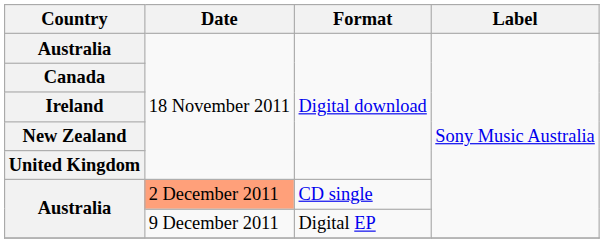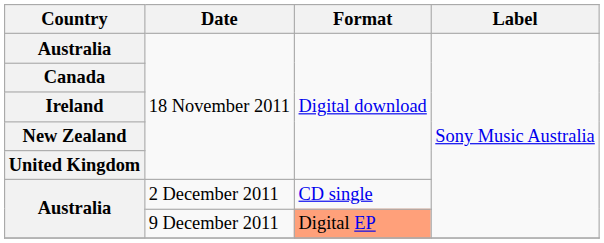(214, 194) lightsalmon background -> (214, 194) no background
(337, 223) no background -> (337, 223) lightsalmon background
